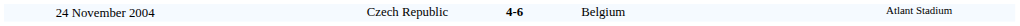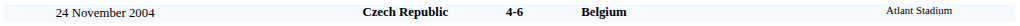(407, 12) normal -> (405, 12) bold
(603, 12) normal -> (604, 12) bold
